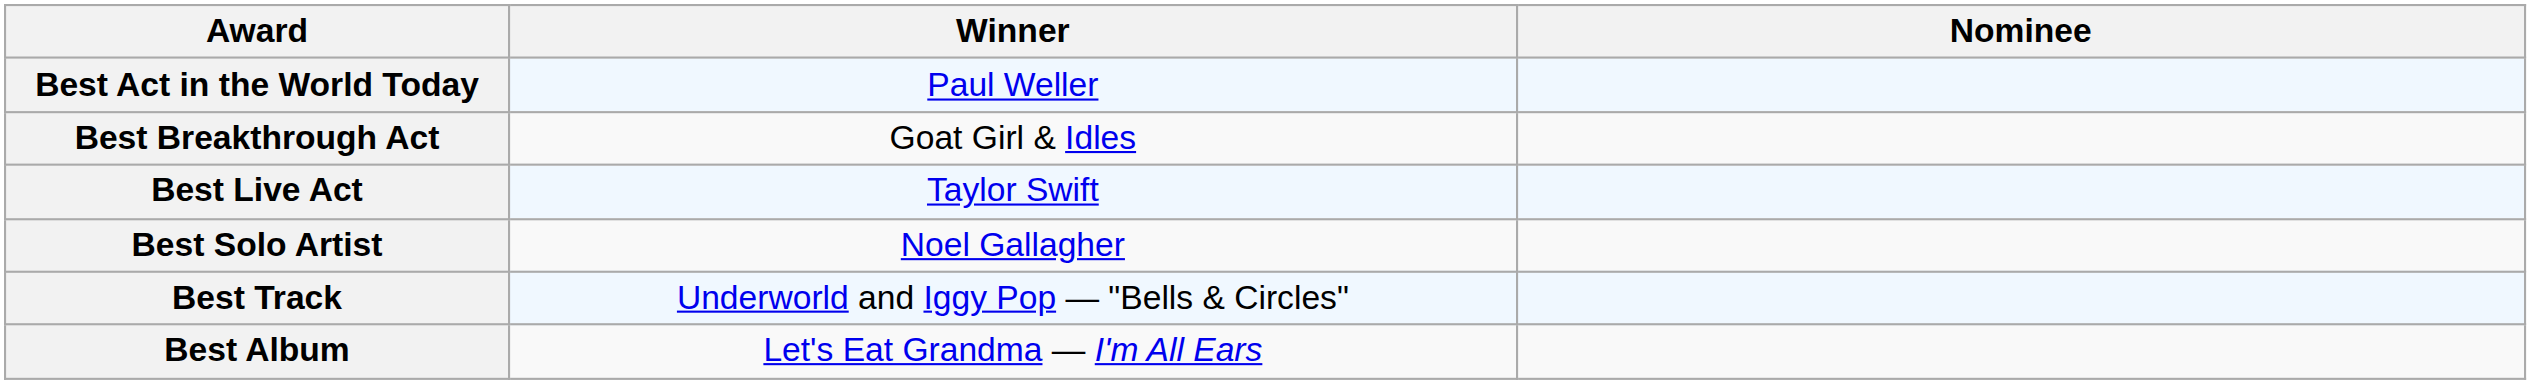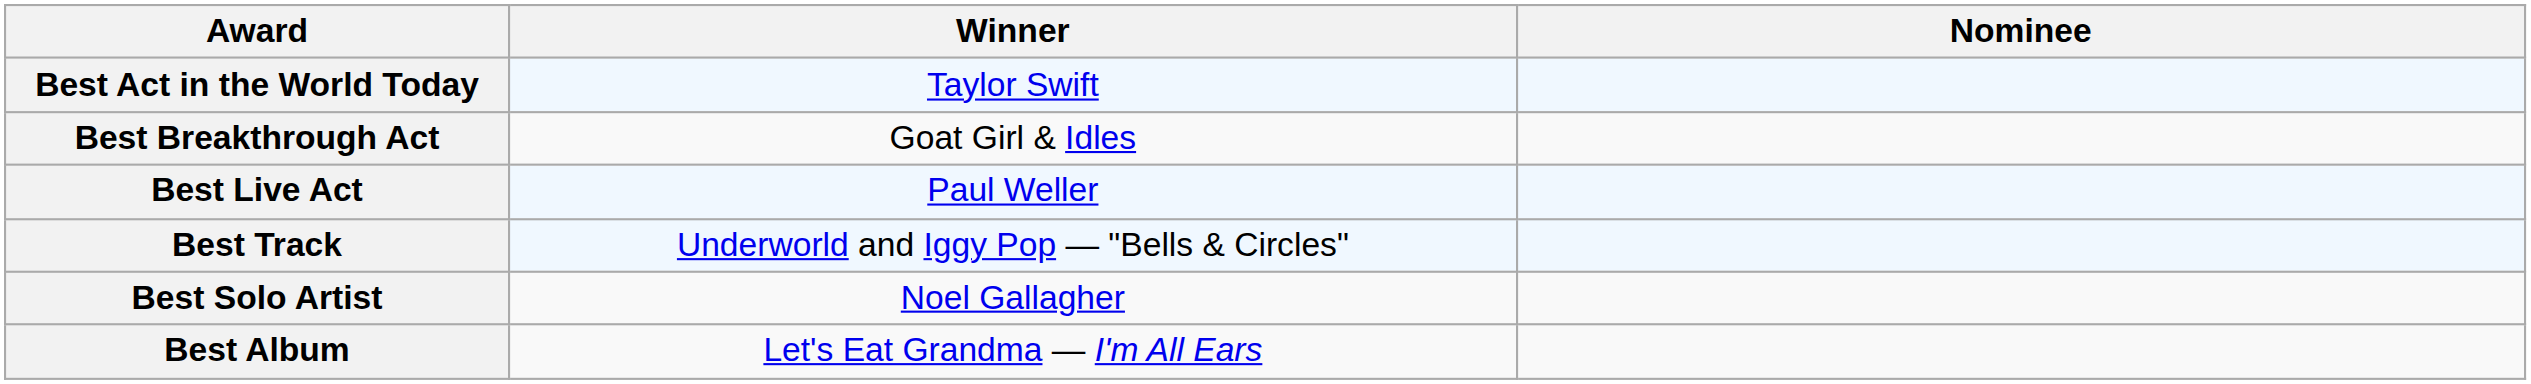(1013, 84) Paul Weller -> (1013, 84) Taylor Swift
(1013, 191) Taylor Swift -> (1013, 191) Paul Weller
rows swapped: (257, 244) <-> (257, 297)
